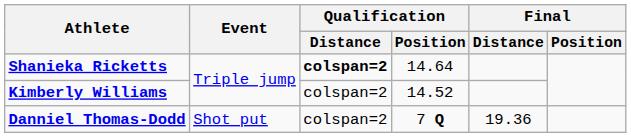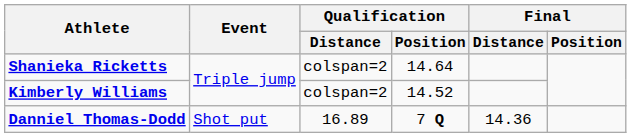(345, 67) bold -> (345, 67) normal
(345, 119) colspan=2 -> (345, 119) 16.89
(508, 119) 19.36 -> (508, 119) 14.36
